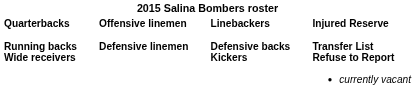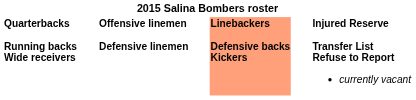(250, 41) no background -> (250, 41) lightsalmon background
